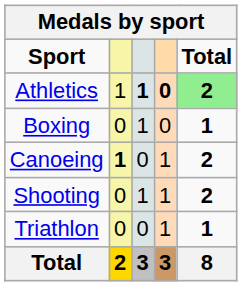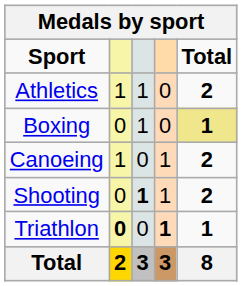(143, 91) bold -> (143, 91) normal
(165, 91) bold -> (165, 91) normal
(207, 91) lightgreen background -> (207, 91) no background
(207, 125) no background -> (207, 125) khaki background
(120, 160) bold -> (120, 160) normal
(143, 195) normal -> (143, 195) bold
(120, 229) normal -> (120, 229) bold
(165, 229) normal -> (165, 229) bold
